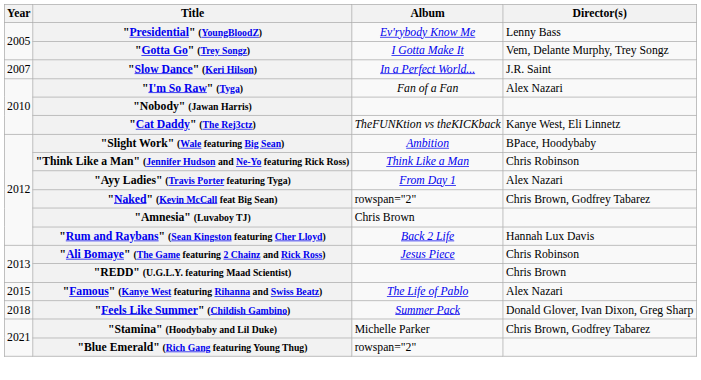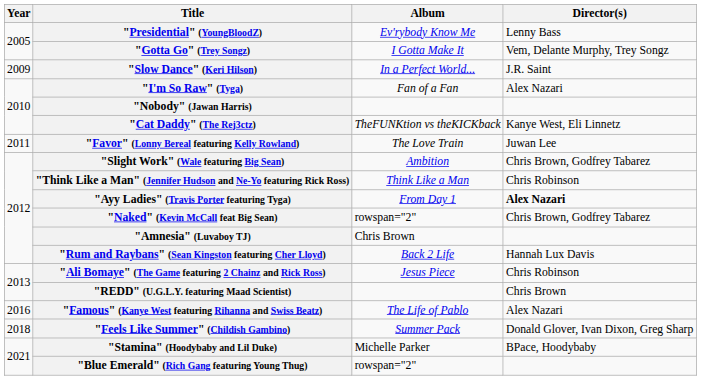(19, 69) 2007 -> (19, 69) 2009
+ row: (193, 143)
(551, 143) BPace, Hoodybaby -> (578, 161) Chris Brown, Godfrey Tabarez
(534, 180) normal -> (536, 198) bold
(19, 291) 2015 -> (19, 310) 2016
(578, 328) Chris Brown, Godfrey Tabarez -> (551, 347) BPace, Hoodybaby
